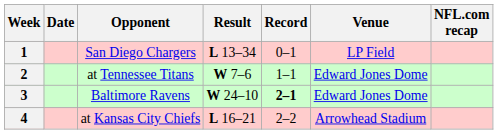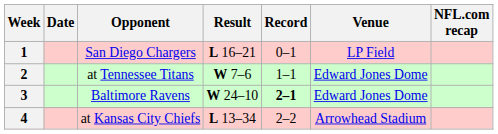(232, 52) L 13–34 -> (232, 52) L 16–21
(232, 118) L 16–21 -> (232, 118) L 13–34
